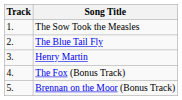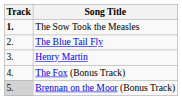(10, 27) normal -> (10, 27) bold
(10, 88) no background -> (10, 88) lightgrey background
